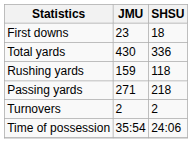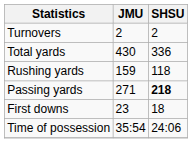rows swapped: (38, 33) <-> (34, 109)
(161, 90) normal -> (161, 90) bold
